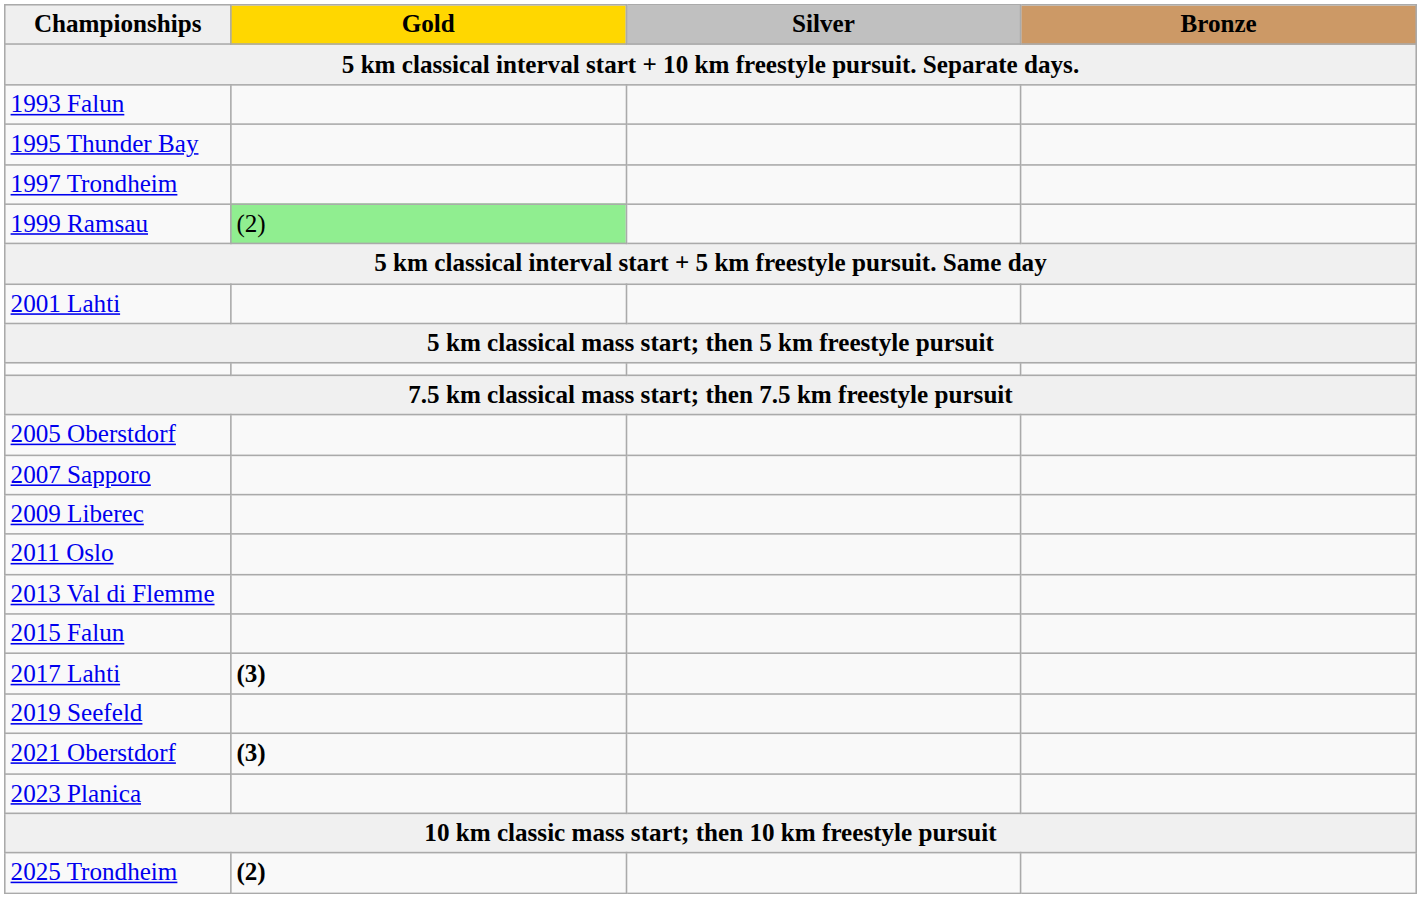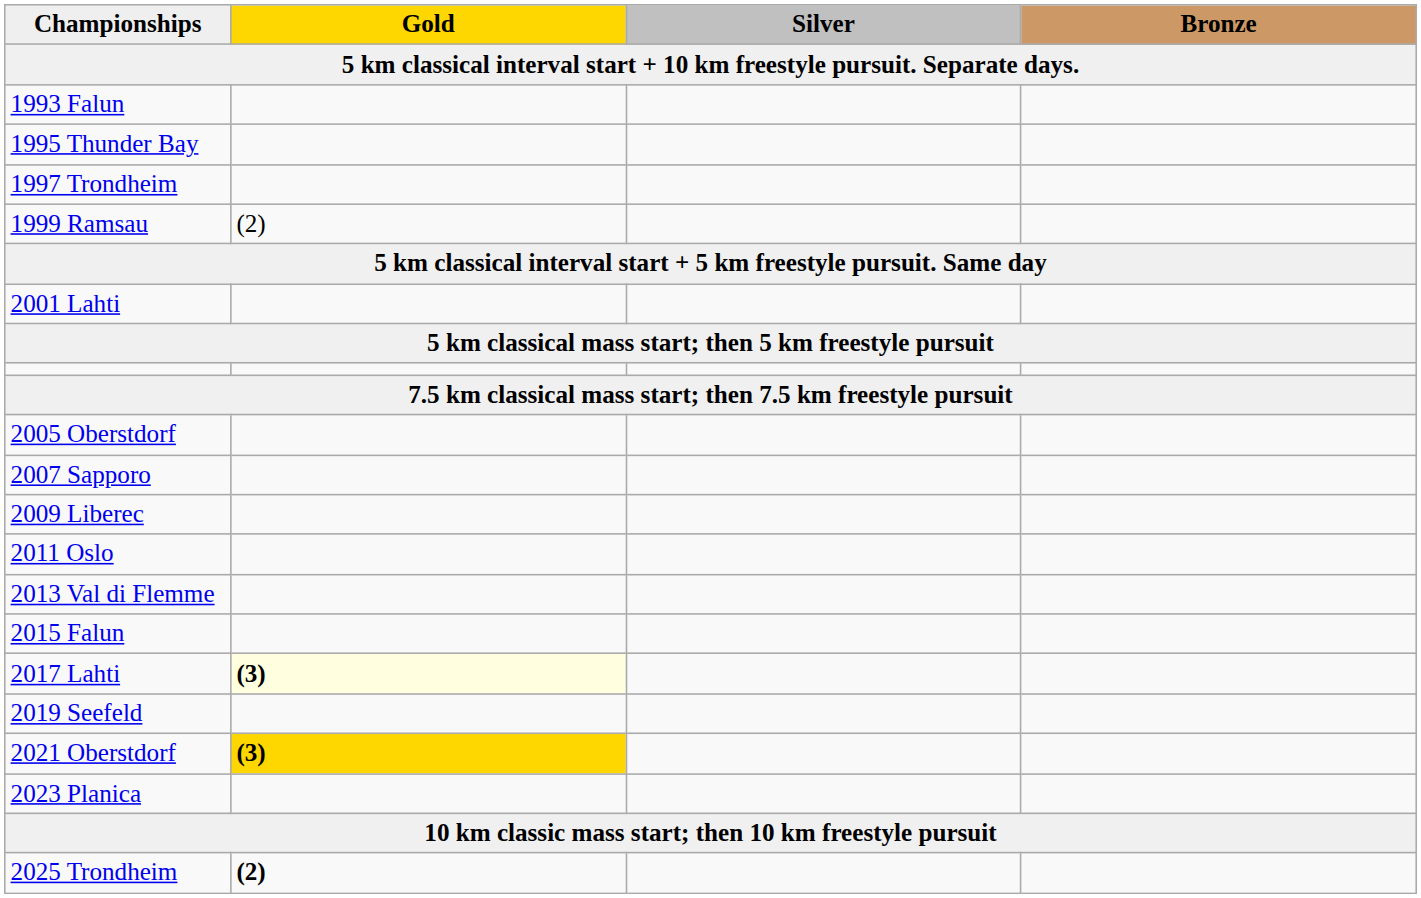(251, 223) lightgreen background -> (251, 223) no background
(251, 673) no background -> (251, 673) lightyellow background
(251, 753) no background -> (251, 753) gold background
